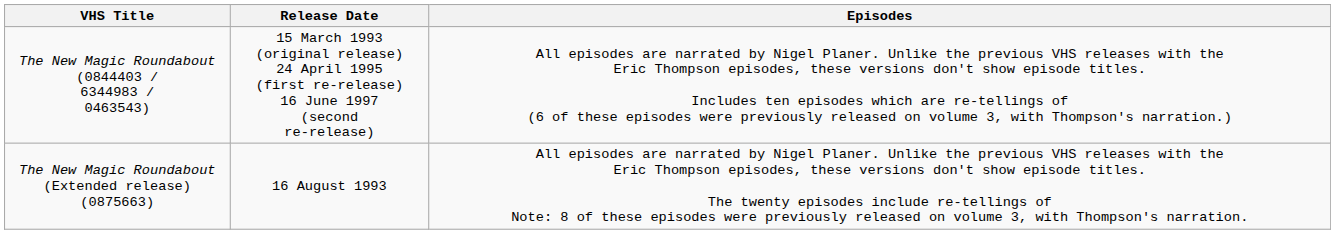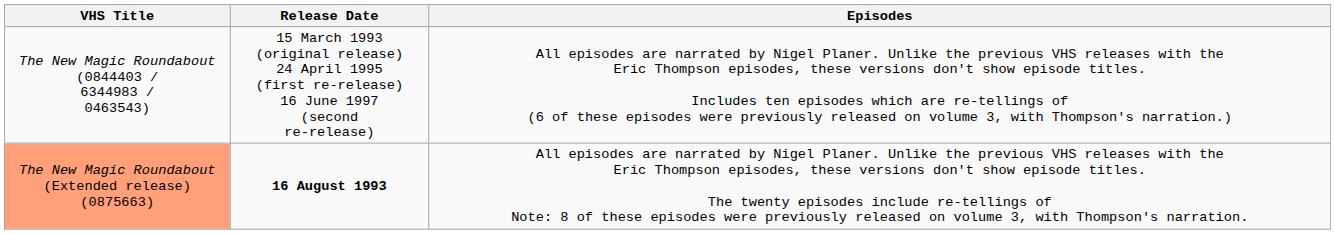(117, 186) no background -> (117, 186) lightsalmon background
(329, 186) normal -> (329, 186) bold
